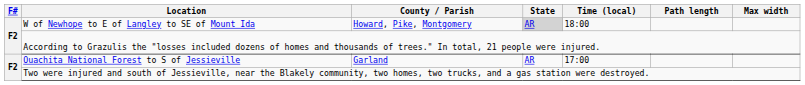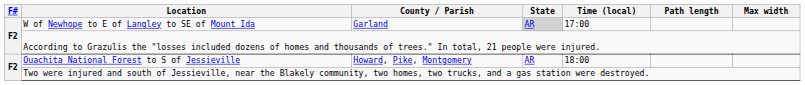(413, 24) Howard, Pike, Montgomery -> (371, 24) Garland
(577, 24) 18:00 -> (577, 24) 17:00
(371, 60) Garland -> (413, 60) Howard, Pike, Montgomery
(577, 60) 17:00 -> (577, 60) 18:00
